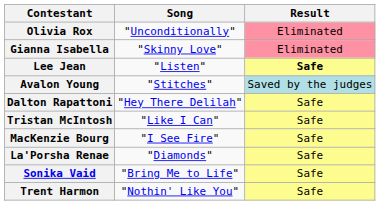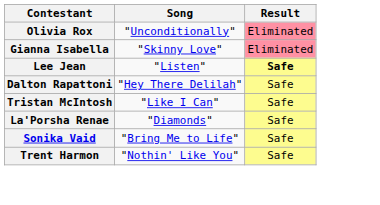- row: (60, 85)
- row: (60, 138)
